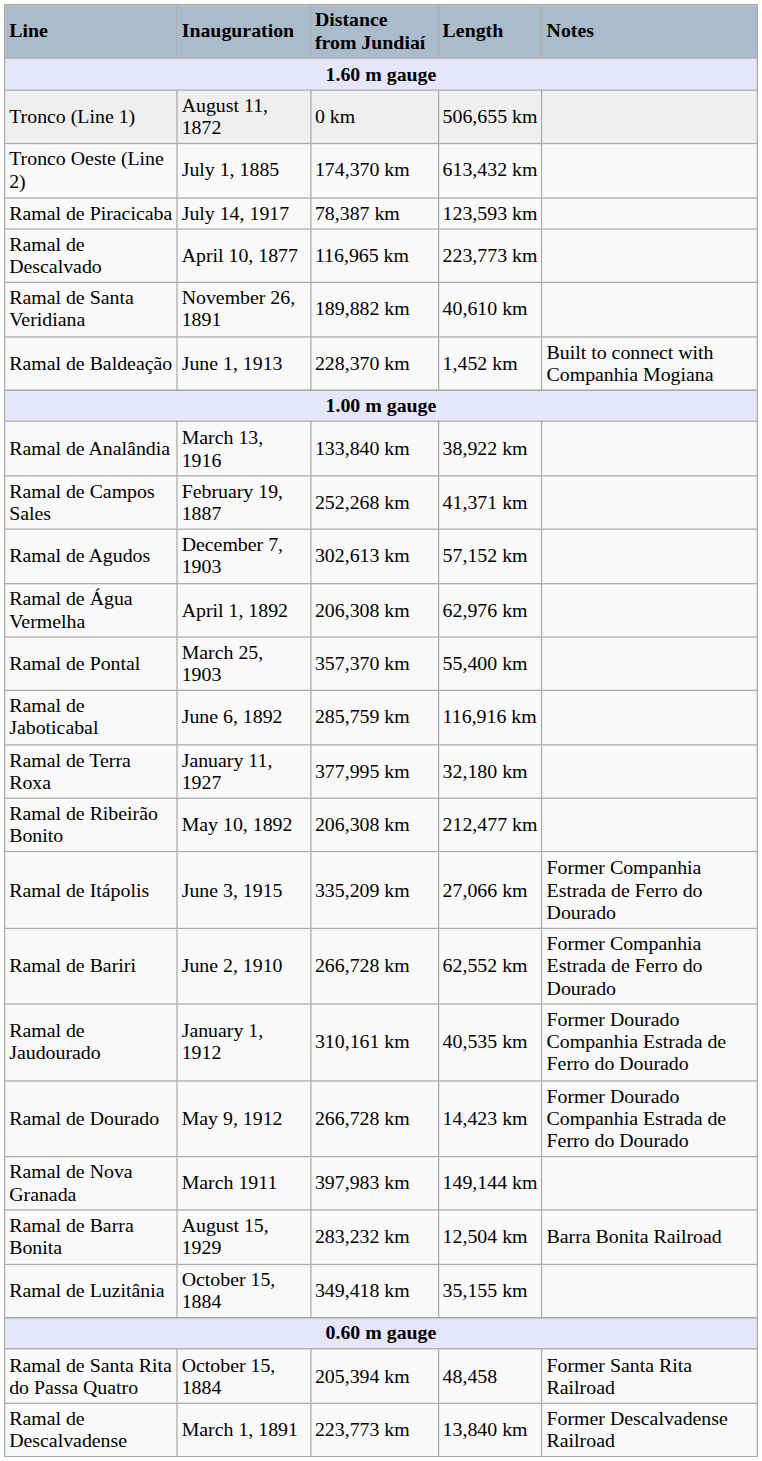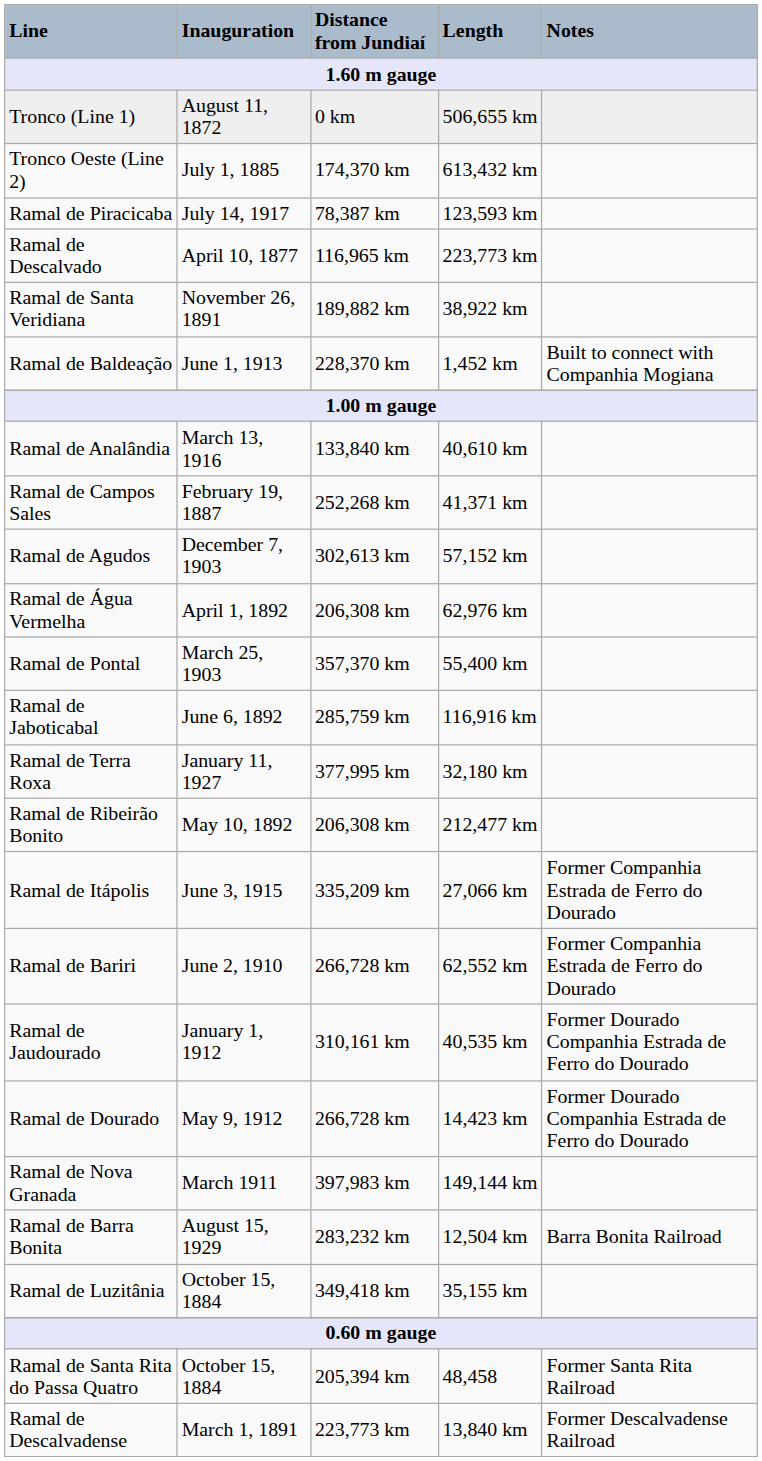(485, 309) 40,610 km -> (485, 309) 38,922 km
(485, 448) 38,922 km -> (485, 448) 40,610 km
